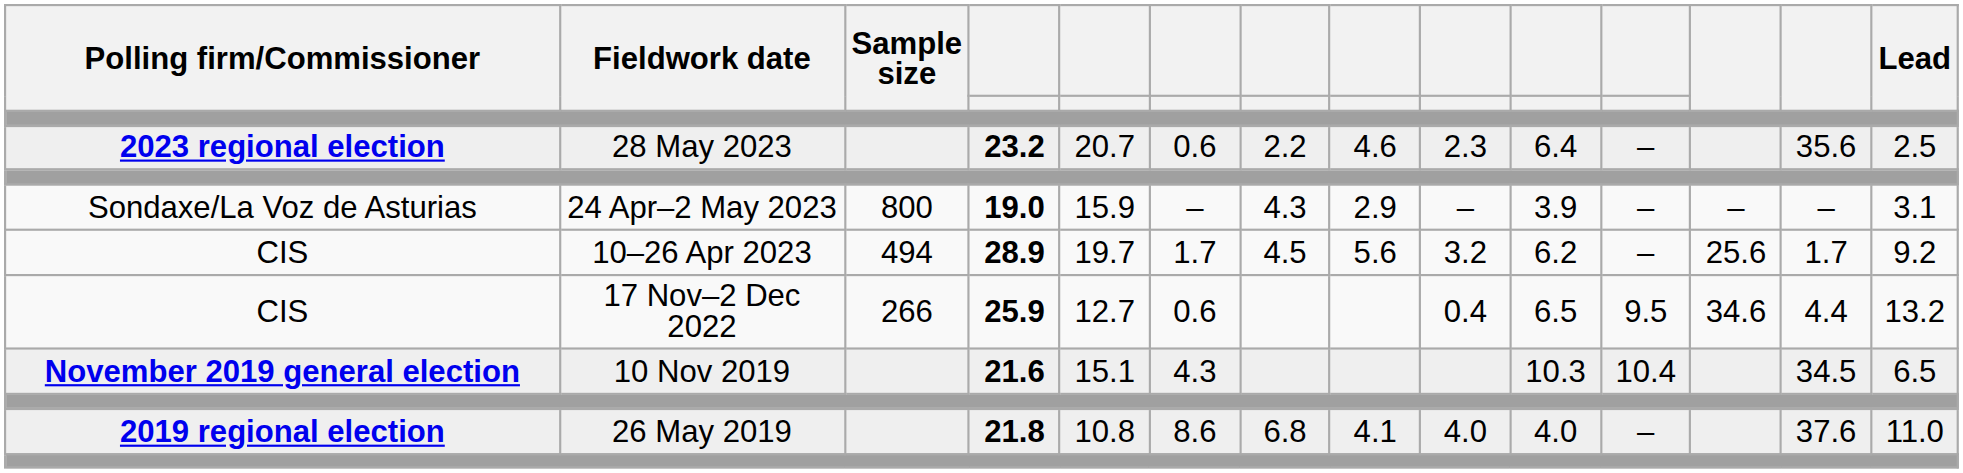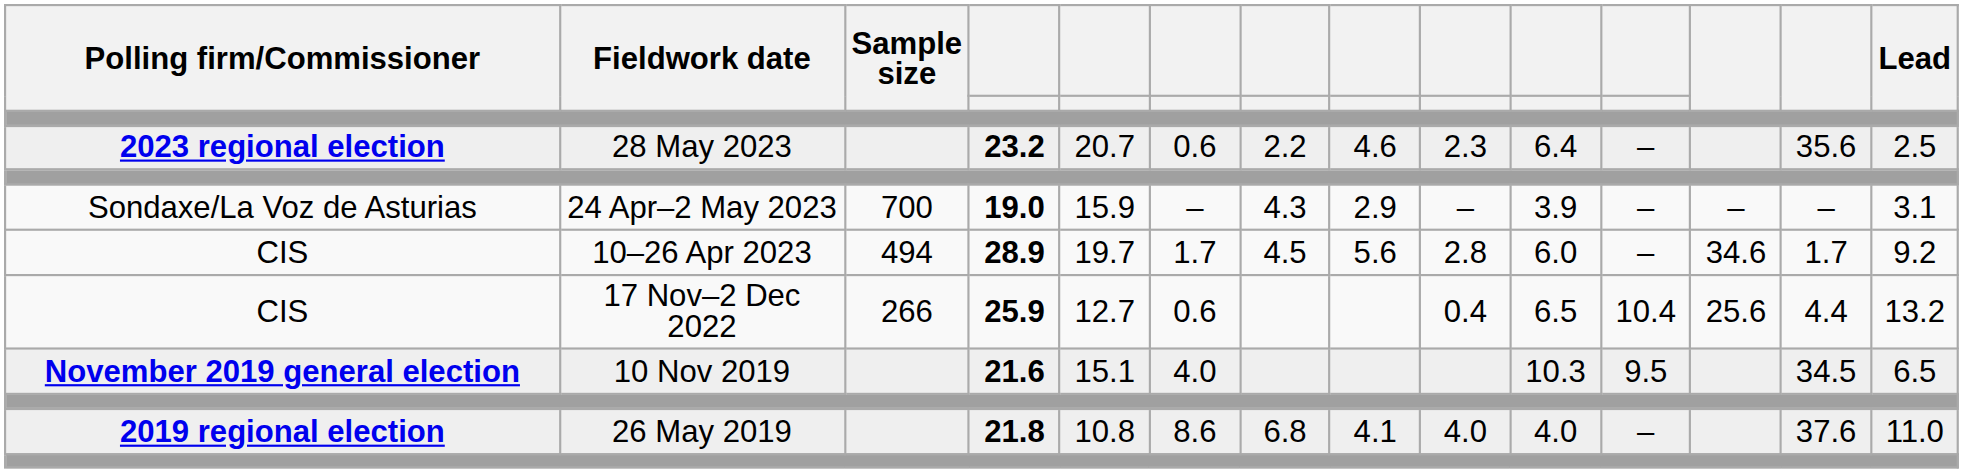(907, 207) 800 -> (907, 207) 700
(1465, 252) 3.2 -> (1465, 252) 2.8
(1556, 252) 6.2 -> (1556, 252) 6.0
(1736, 252) 25.6 -> (1736, 252) 34.6
(1646, 312) 9.5 -> (1646, 312) 10.4
(1736, 312) 34.6 -> (1736, 312) 25.6
(1195, 372) 4.3 -> (1195, 372) 4.0
(1646, 372) 10.4 -> (1646, 372) 9.5
